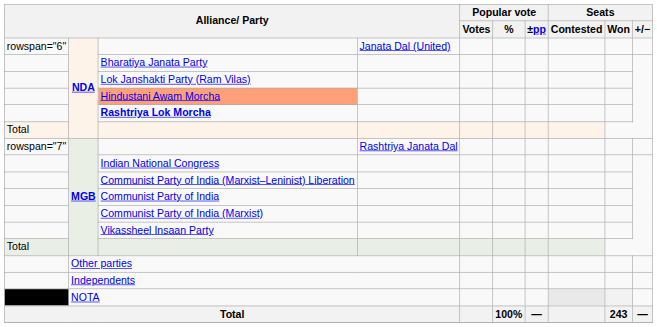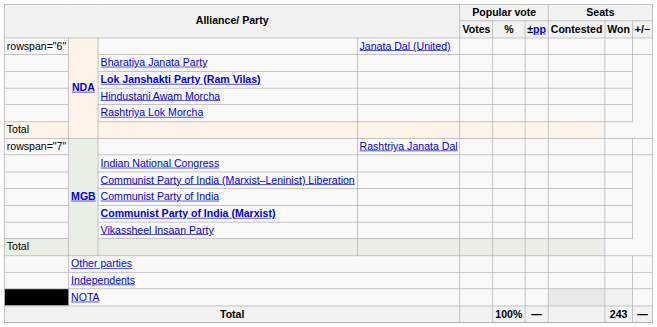(176, 79) normal -> (181, 79) bold
(160, 96) lightsalmon background -> (160, 96) no background
(156, 113) bold -> (152, 113) normal
(182, 213) normal -> (188, 213) bold
